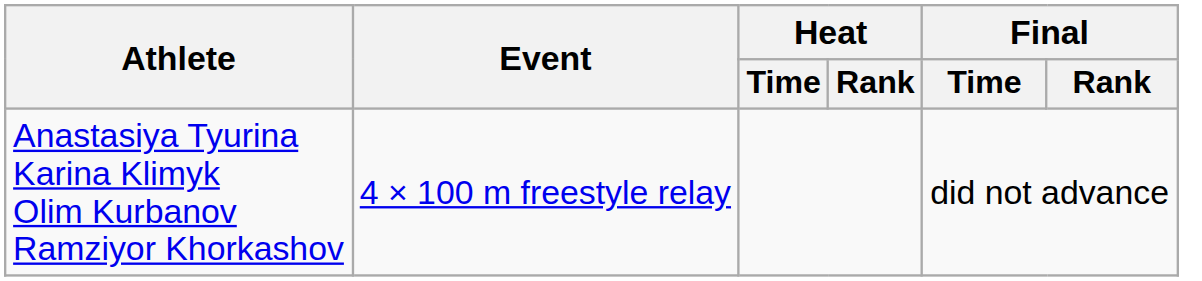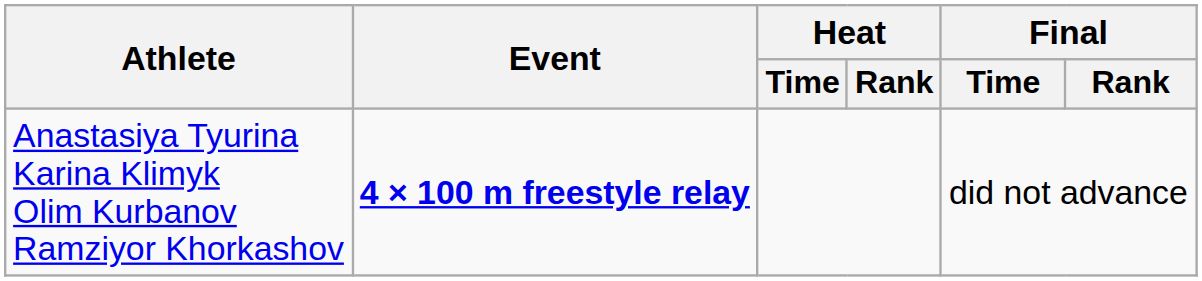(545, 193) normal -> (555, 193) bold
